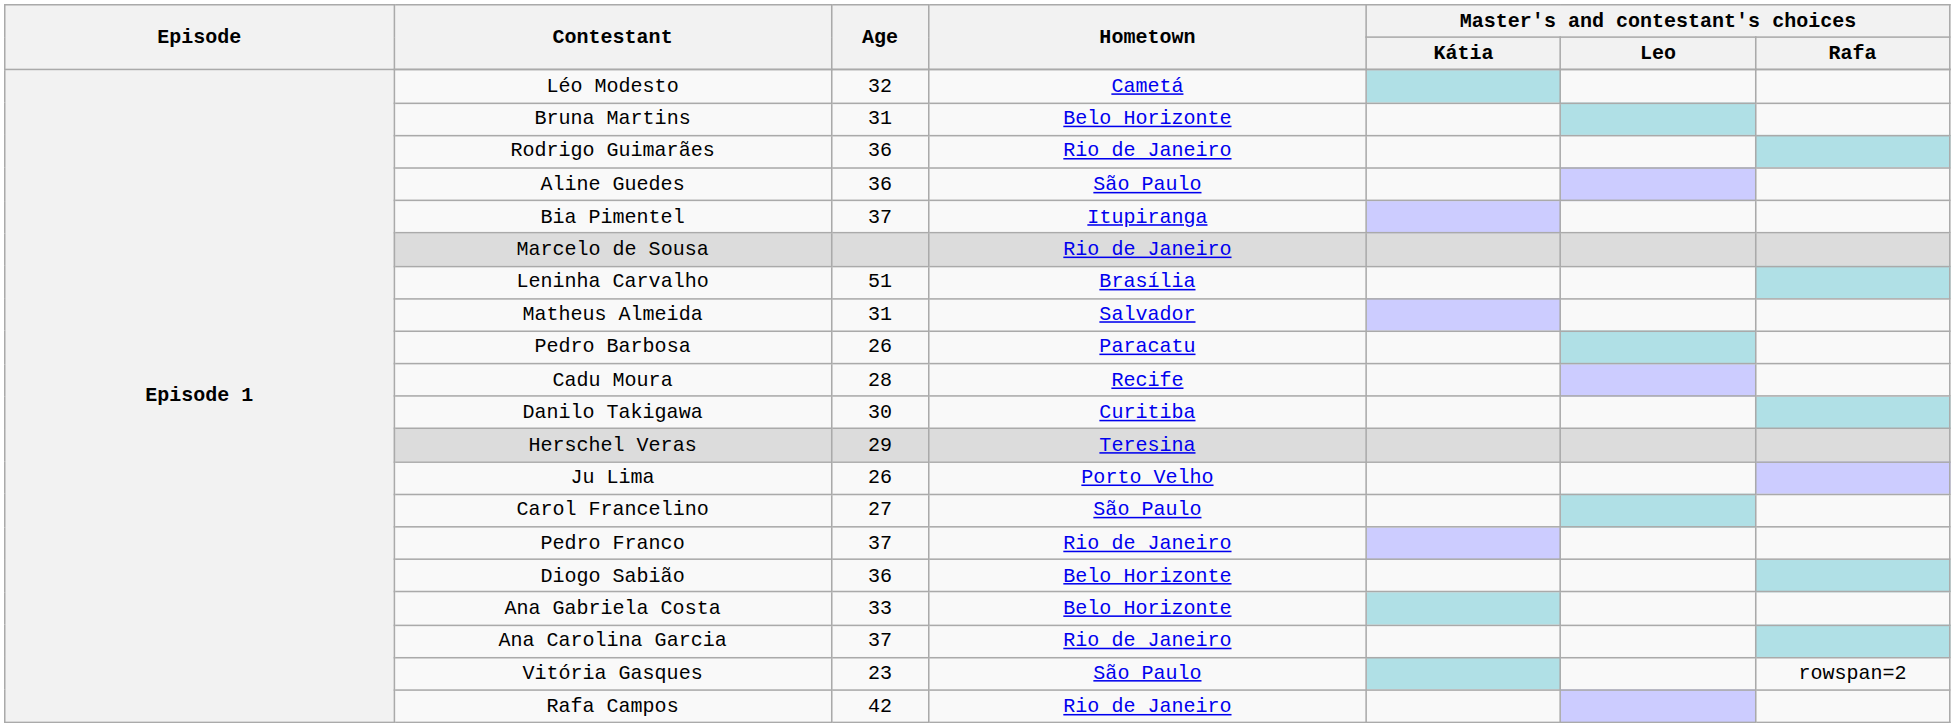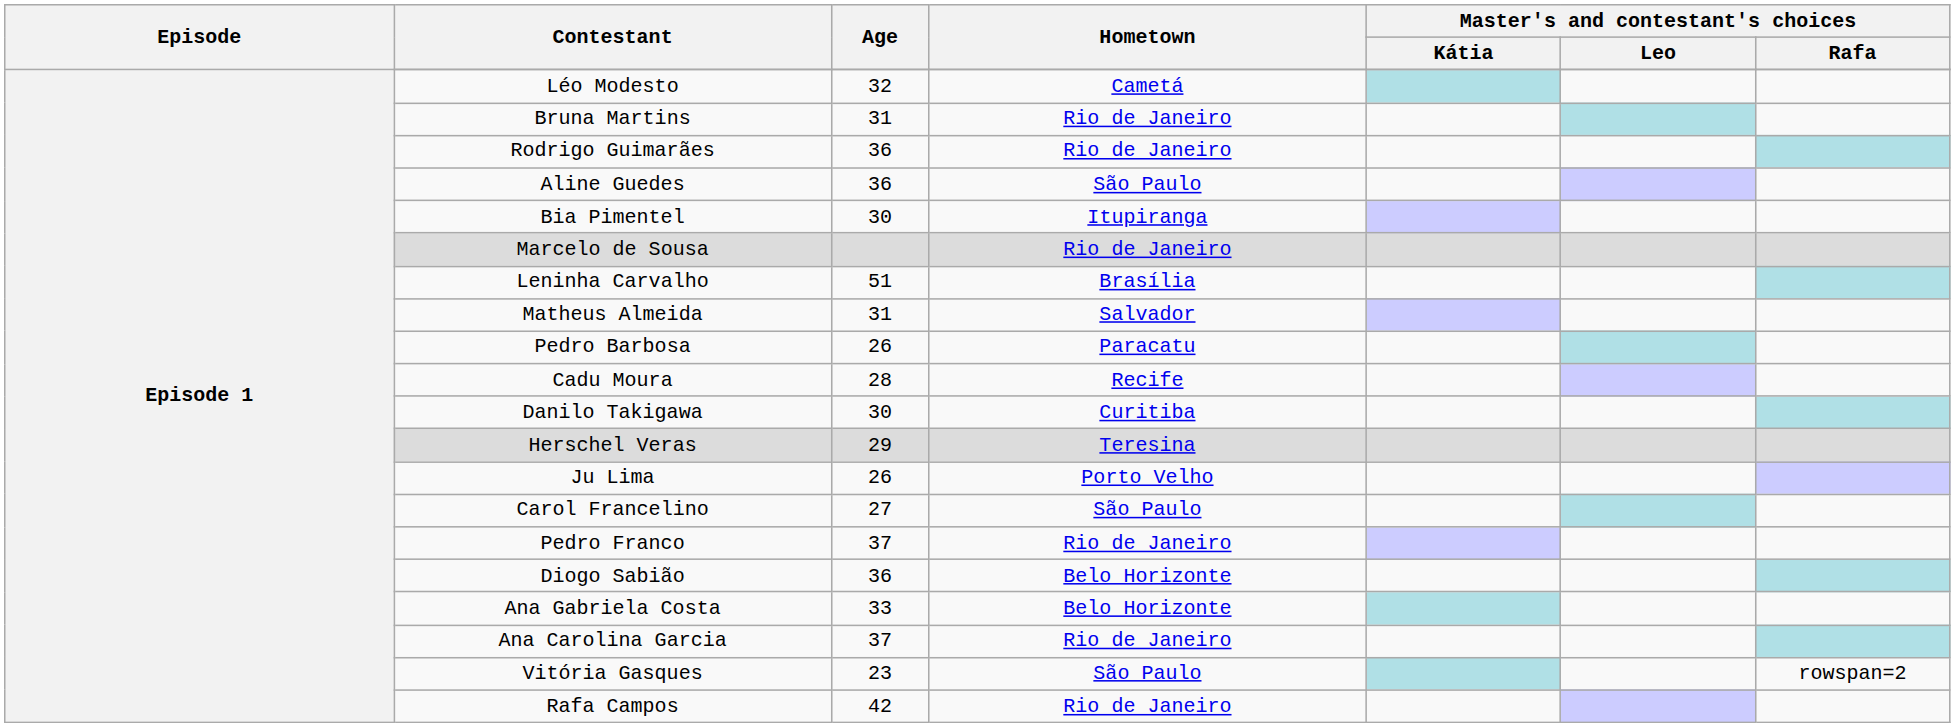(1147, 119) Belo Horizonte -> (1147, 119) Rio de Janeiro
(880, 217) 37 -> (880, 217) 30
